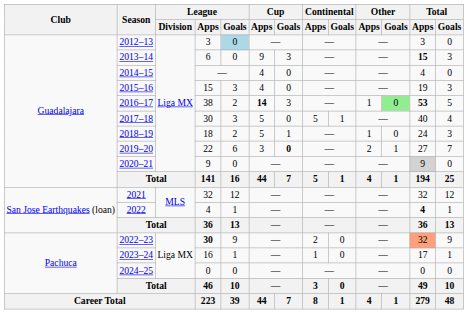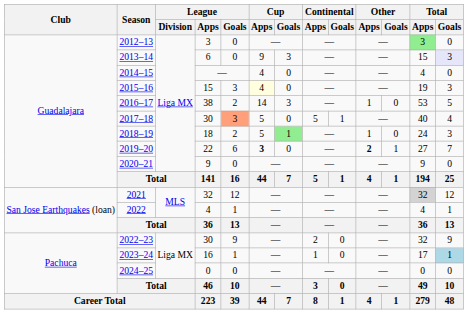(235, 42) lightblue background -> (235, 42) no background
(423, 42) no background -> (423, 42) lightgreen background
(423, 57) bold -> (423, 57) normal
(450, 57) no background -> (450, 57) lavender background
(262, 88) no background -> (262, 88) lightyellow background
(262, 103) bold -> (262, 103) normal
(396, 103) lightgreen background -> (396, 103) no background
(423, 103) bold -> (423, 103) normal
(235, 118) no background -> (235, 118) lightsalmon background
(289, 133) no background -> (289, 133) lightgreen background
(262, 149) normal -> (262, 149) bold
(289, 149) bold -> (289, 149) normal
(369, 149) normal -> (369, 149) bold
(423, 164) lightgrey background -> (423, 164) no background
(423, 194) no background -> (423, 194) lightgrey background
(423, 210) bold -> (423, 210) normal
(208, 240) bold -> (208, 240) normal
(423, 240) lightsalmon background -> (423, 240) no background
(450, 255) no background -> (450, 255) lightblue background
